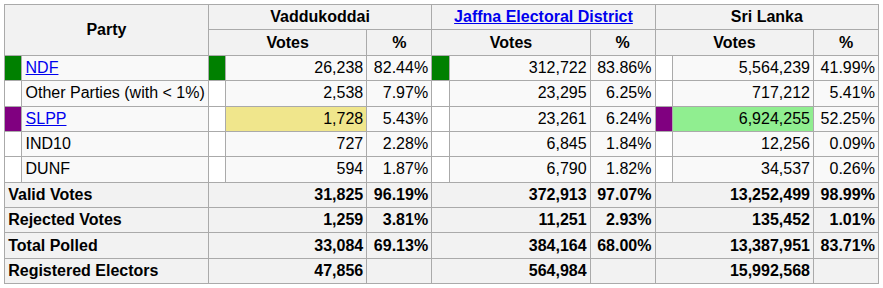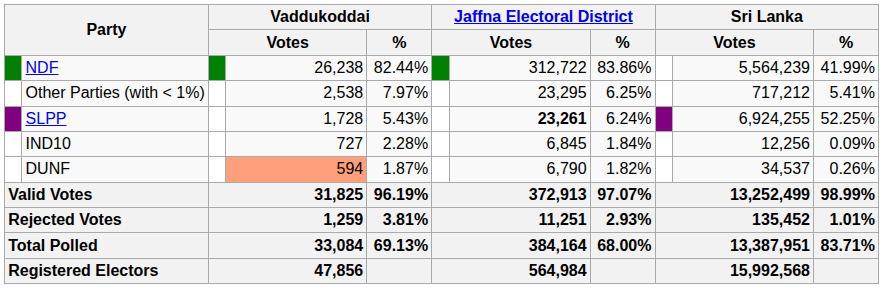(343, 118) khaki background -> (343, 118) no background
(562, 118) normal -> (562, 118) bold
(774, 118) lightgreen background -> (774, 118) no background
(350, 169) no background -> (350, 169) lightsalmon background
